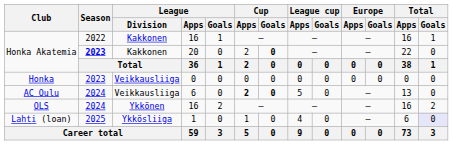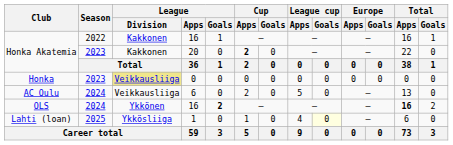(95, 52) bold -> (95, 52) normal
(247, 52) normal -> (247, 52) bold
(273, 52) bold -> (273, 52) normal
(147, 79) no background -> (147, 79) khaki background
(247, 92) bold -> (247, 92) normal
(273, 92) bold -> (273, 92) normal
(220, 106) normal -> (220, 106) bold
(407, 106) normal -> (407, 106) bold
(327, 120) no background -> (327, 120) lightyellow background
(433, 120) lavender background -> (433, 120) no background
